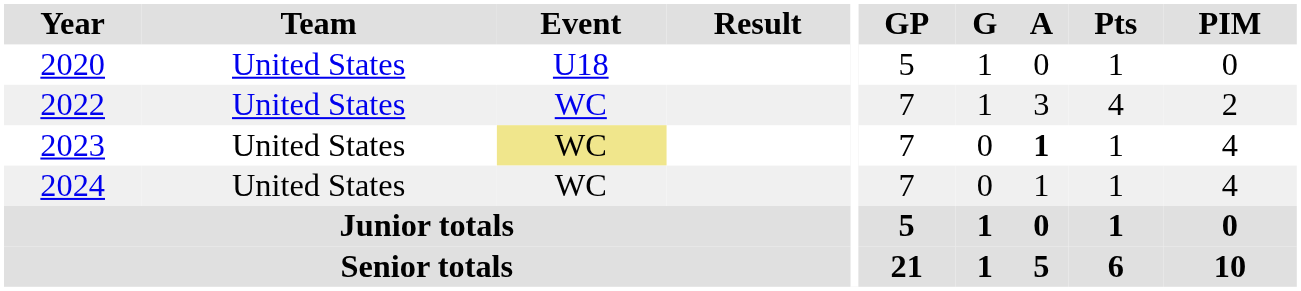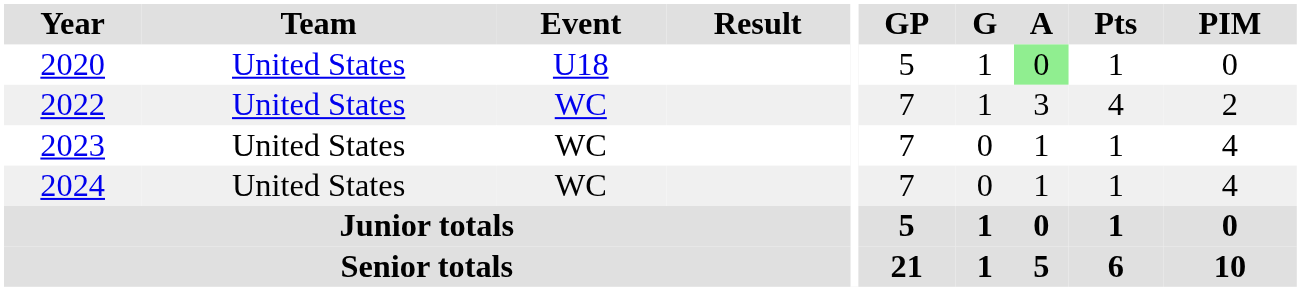(1041, 64) no background -> (1041, 64) lightgreen background
(581, 144) khaki background -> (581, 144) no background
(1041, 144) bold -> (1041, 144) normal
